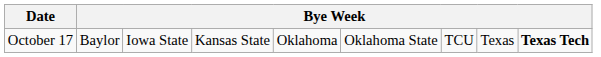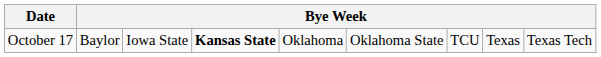(232, 40) normal -> (235, 40) bold
(555, 40) bold -> (559, 40) normal
